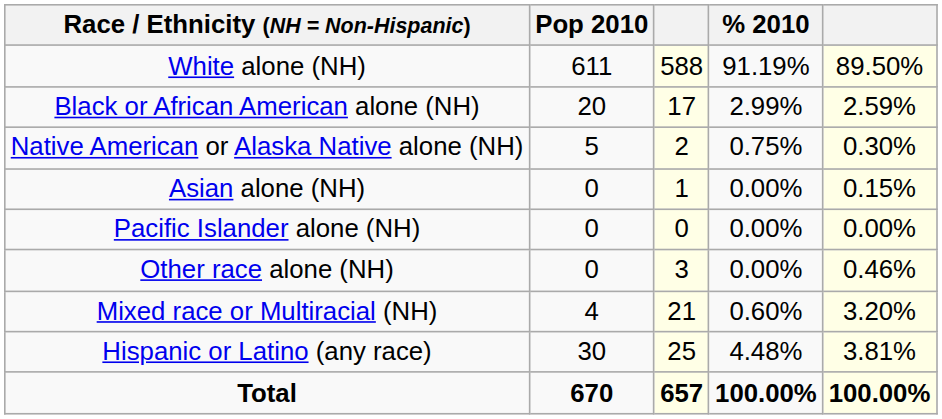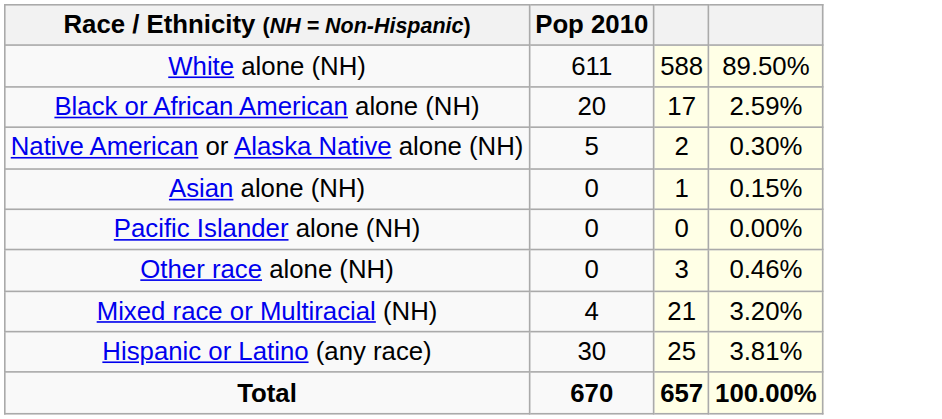- column: (766, 24)
